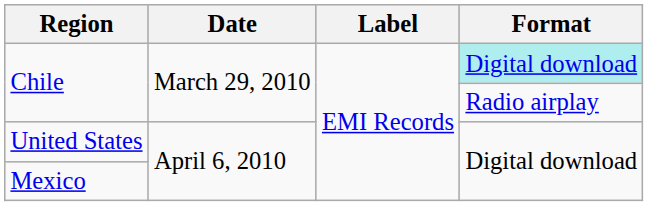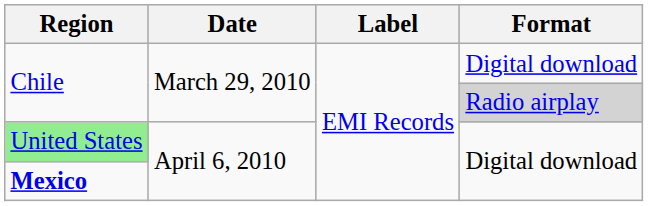(551, 63) paleturquoise background -> (551, 63) no background
(532, 102) no background -> (532, 102) lightgrey background
(76, 141) no background -> (76, 141) lightgreen background
(48, 180) normal -> (49, 180) bold
